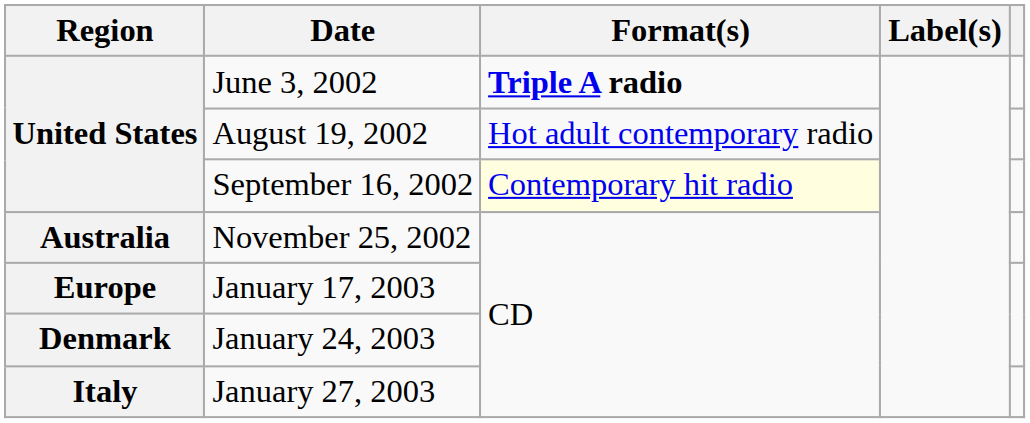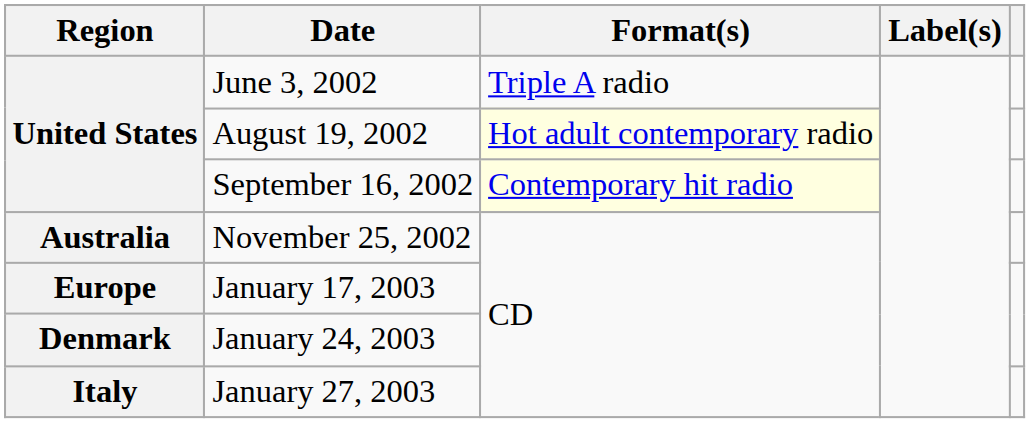(585, 81) bold -> (579, 81) normal
(681, 133) no background -> (681, 133) lightyellow background
